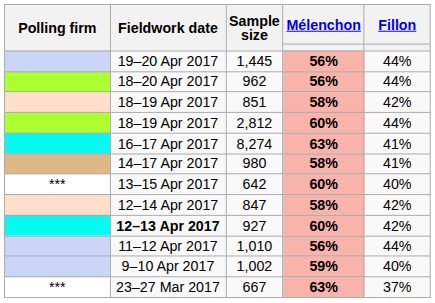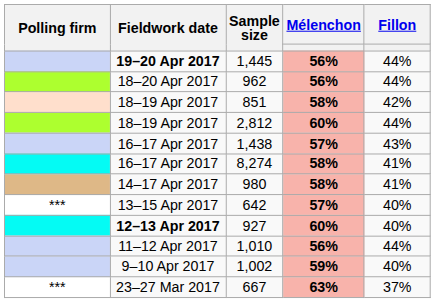(168, 61) normal -> (168, 61) bold
+ row: (254, 144)
(324, 144) 63% -> (324, 164) 58%
(324, 185) 60% -> (324, 205) 57%
- row: (254, 205)
(397, 226) 42% -> (397, 226) 40%
